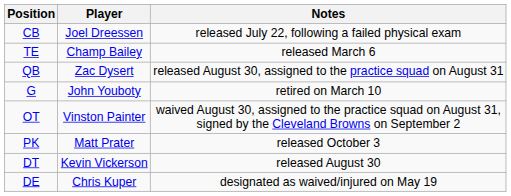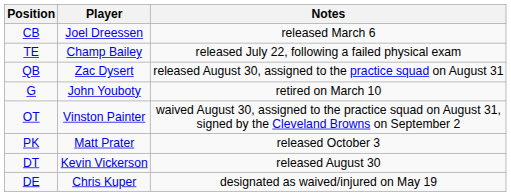(328, 33) released July 22, following a failed physical exam -> (328, 33) released March 6
(328, 52) released March 6 -> (328, 52) released July 22, following a failed physical exam
